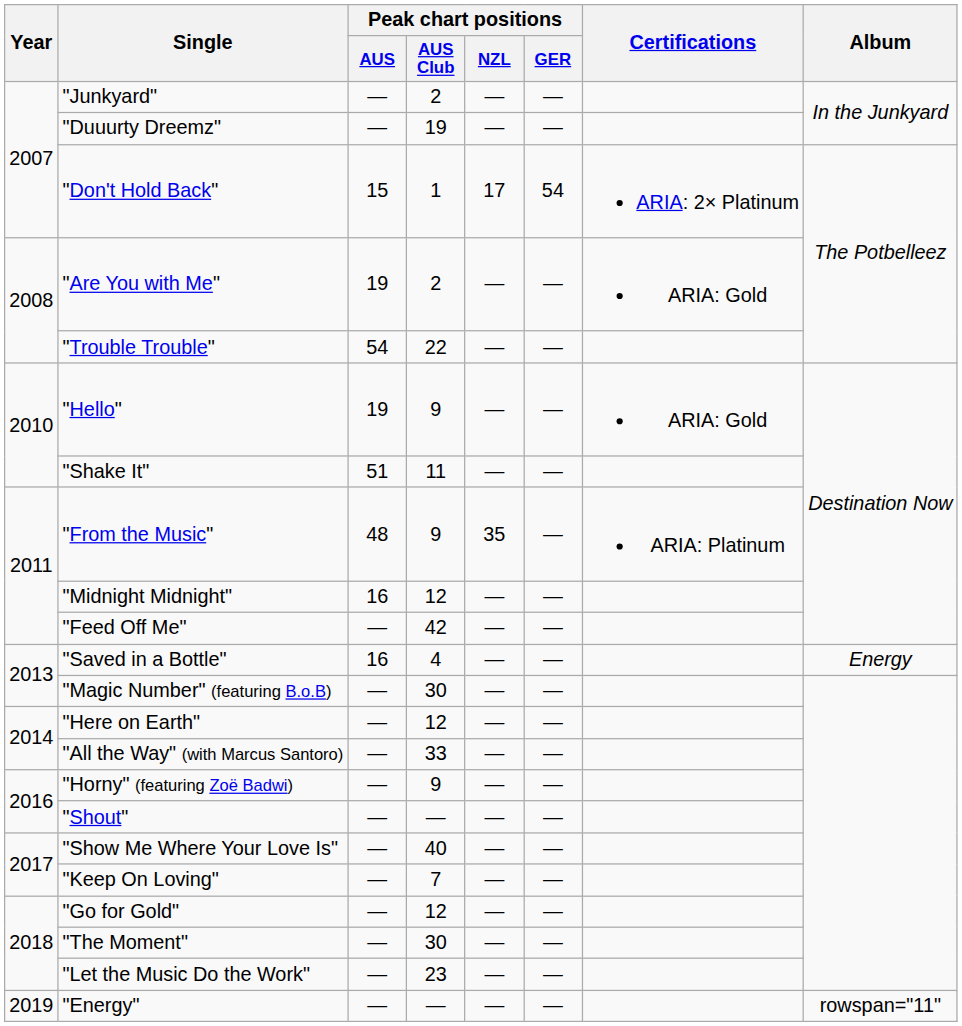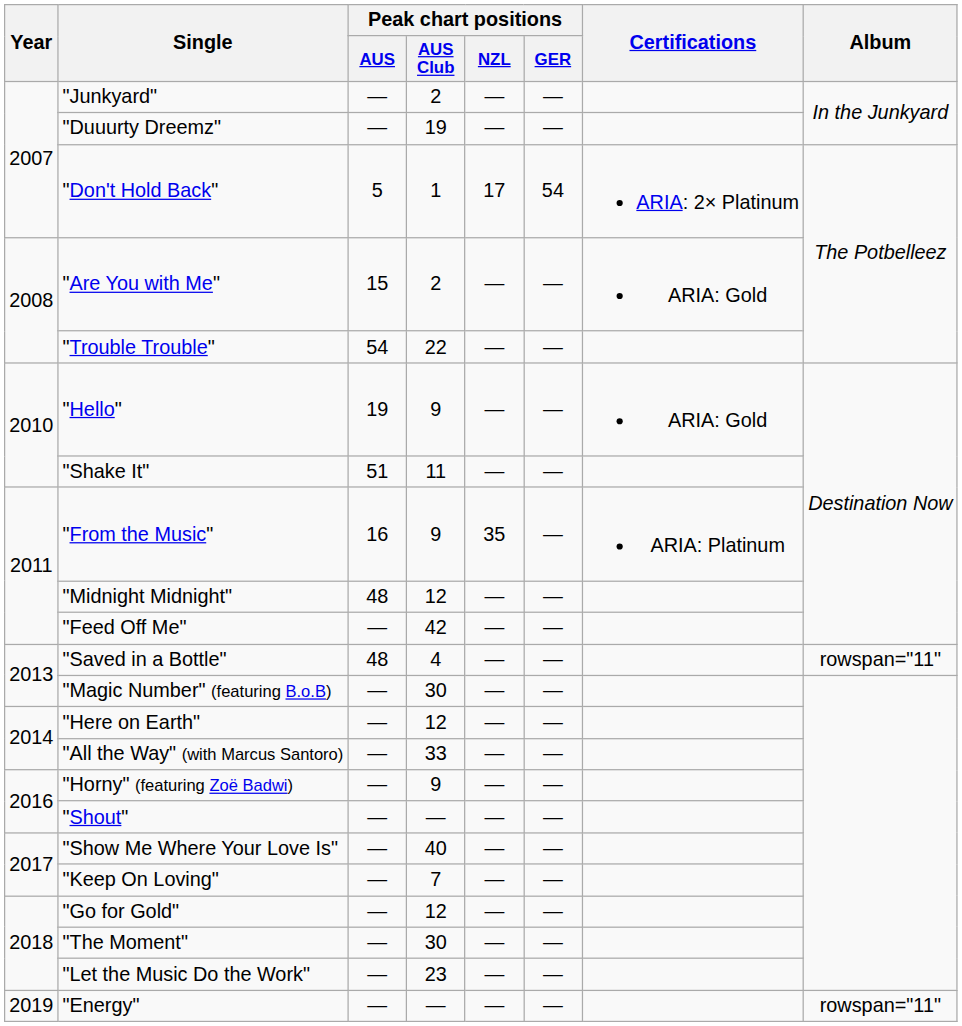(377, 190) 15 -> (377, 190) 5
(377, 284) 19 -> (377, 284) 15
(377, 534) 48 -> (377, 534) 16
(377, 596) 16 -> (377, 596) 48
(377, 659) 16 -> (377, 659) 48
(880, 659) Energy -> (880, 659) rowspan="11"
